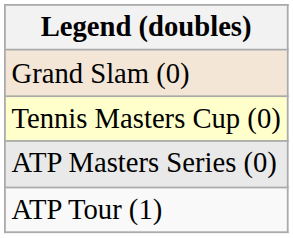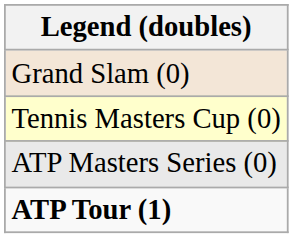(87, 208) normal -> (91, 208) bold
